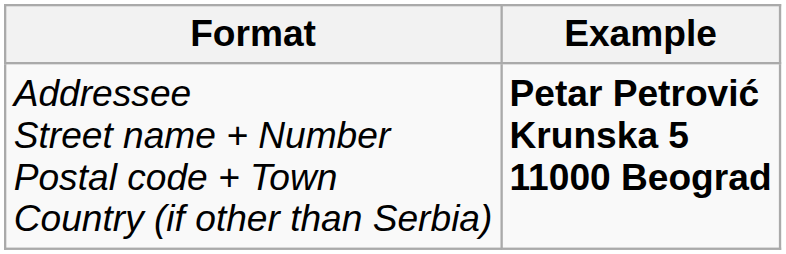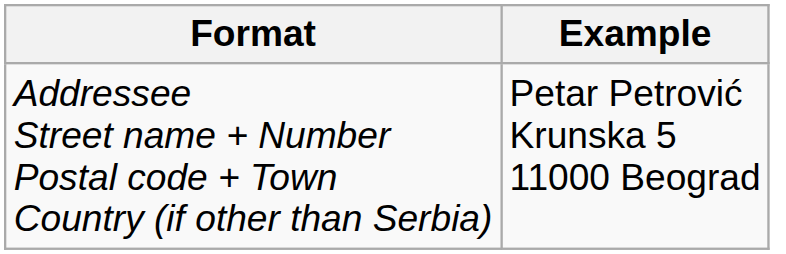(641, 155) bold -> (635, 155) normal
